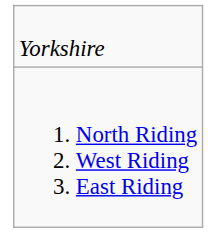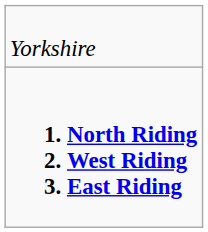(108, 160) normal -> (103, 160) bold
